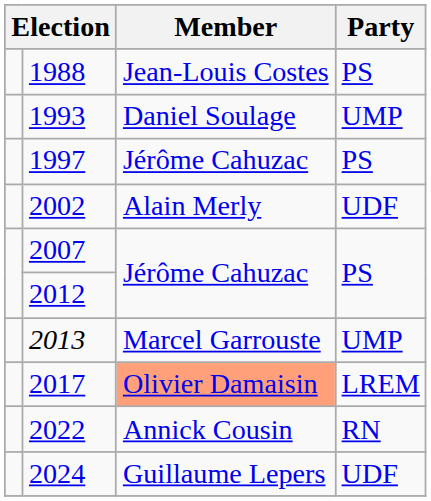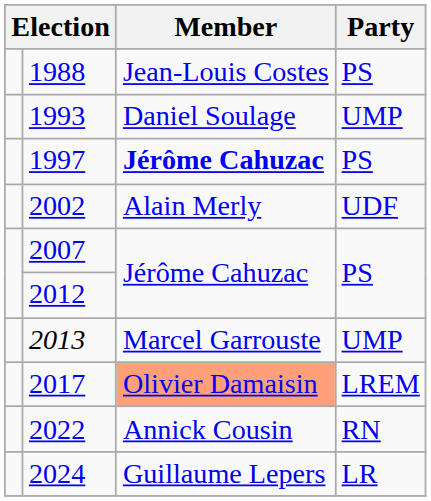(216, 160) normal -> (223, 160) bold
(370, 473) UDF -> (360, 473) LR
